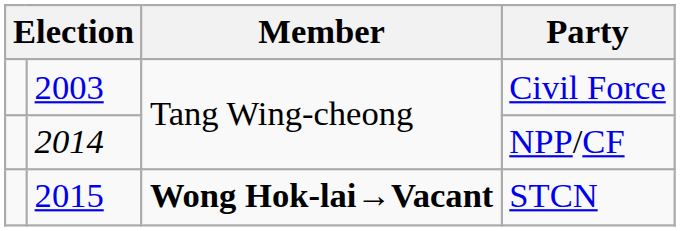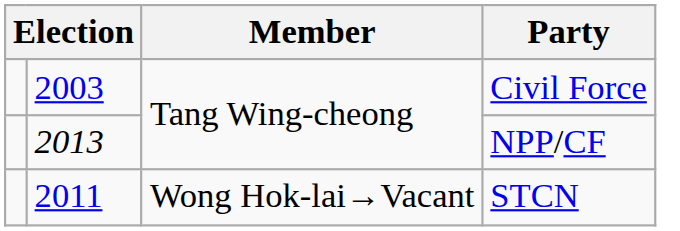(69, 141) 2014 -> (69, 141) 2013
(69, 196) 2015 -> (69, 196) 2011
(322, 196) bold -> (312, 196) normal
